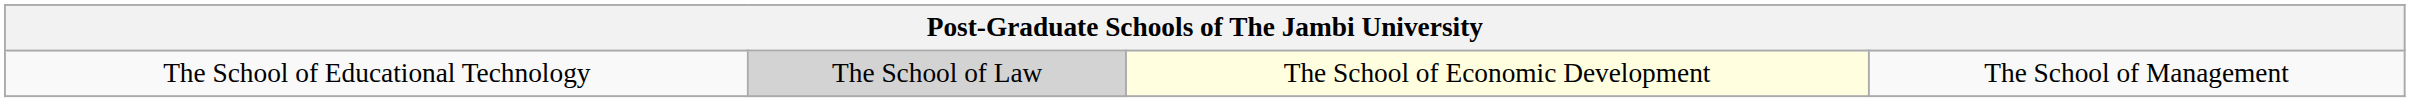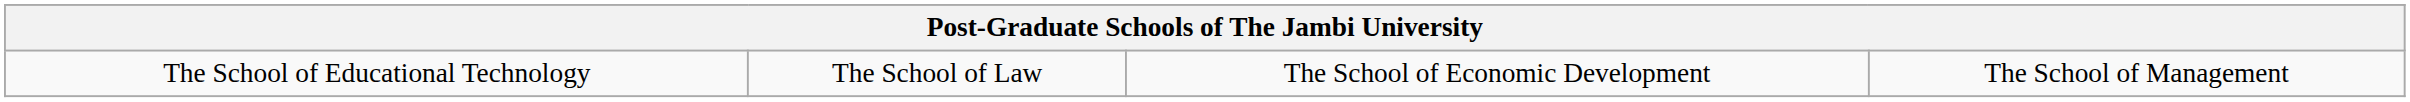(937, 73) lightgrey background -> (937, 73) no background
(1497, 73) lightyellow background -> (1497, 73) no background
